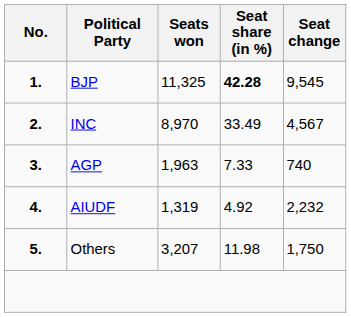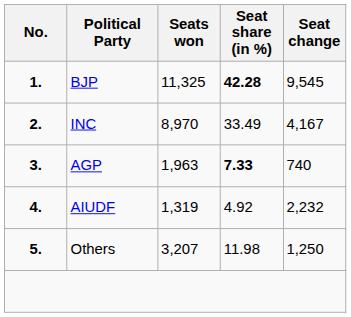(305, 124) 4,567 -> (305, 124) 4,167
(238, 166) normal -> (238, 166) bold
(305, 249) 1,750 -> (305, 249) 1,250
